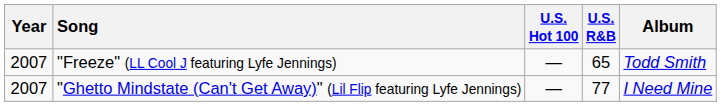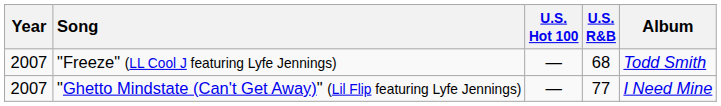(601, 62) 65 -> (601, 62) 68
